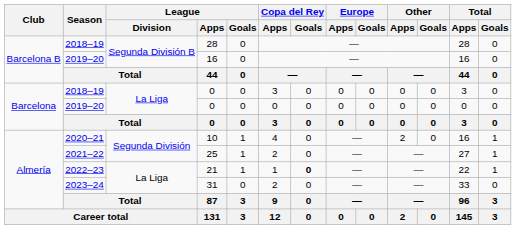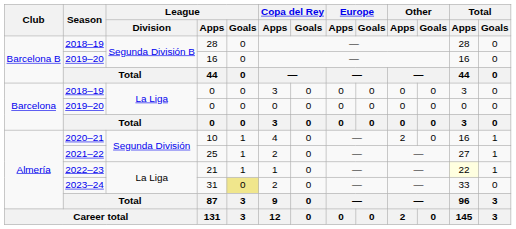(309, 169) bold -> (309, 169) normal
(464, 169) no background -> (464, 169) lightyellow background
(243, 185) no background -> (243, 185) khaki background
